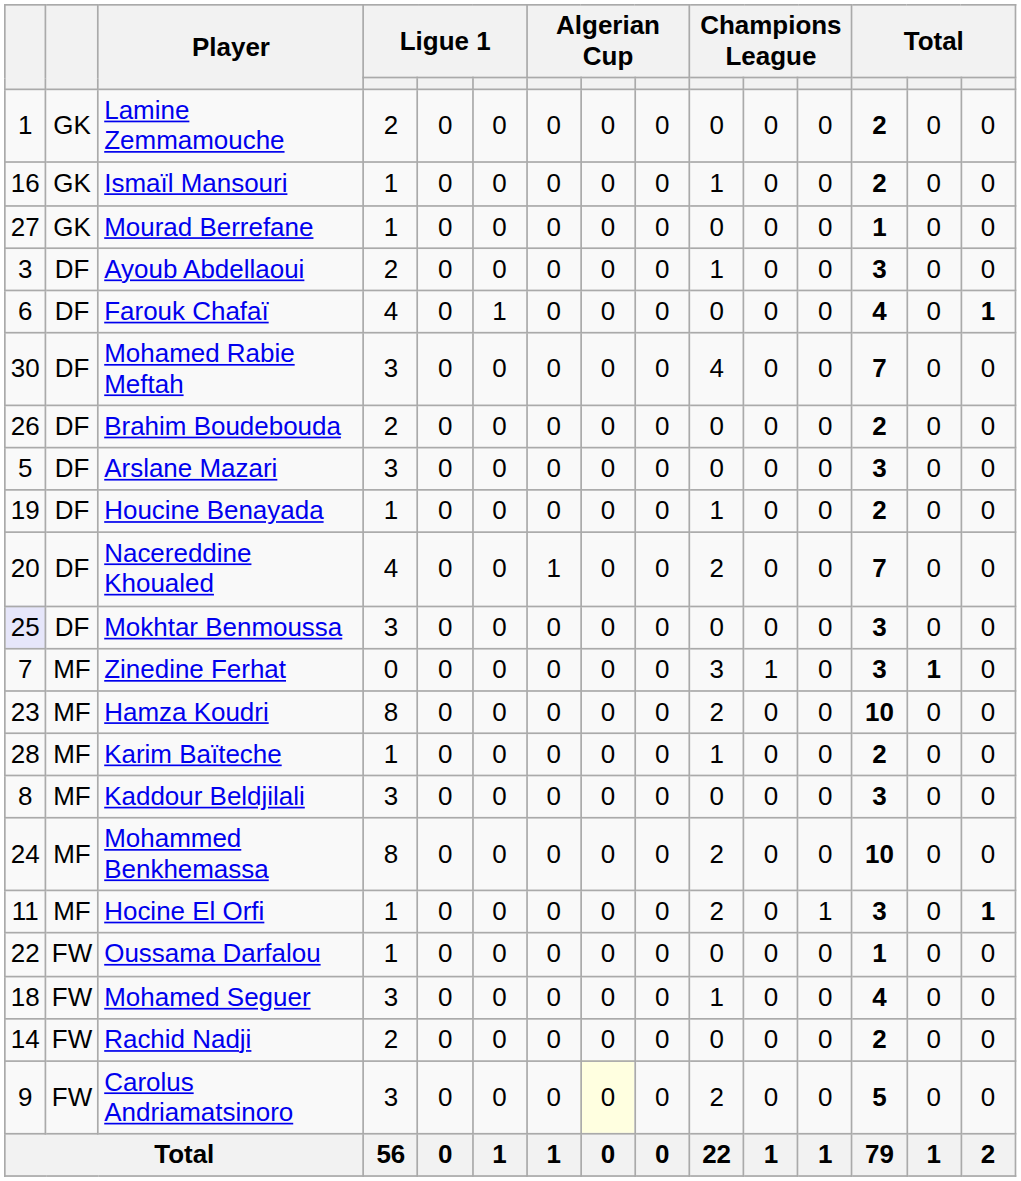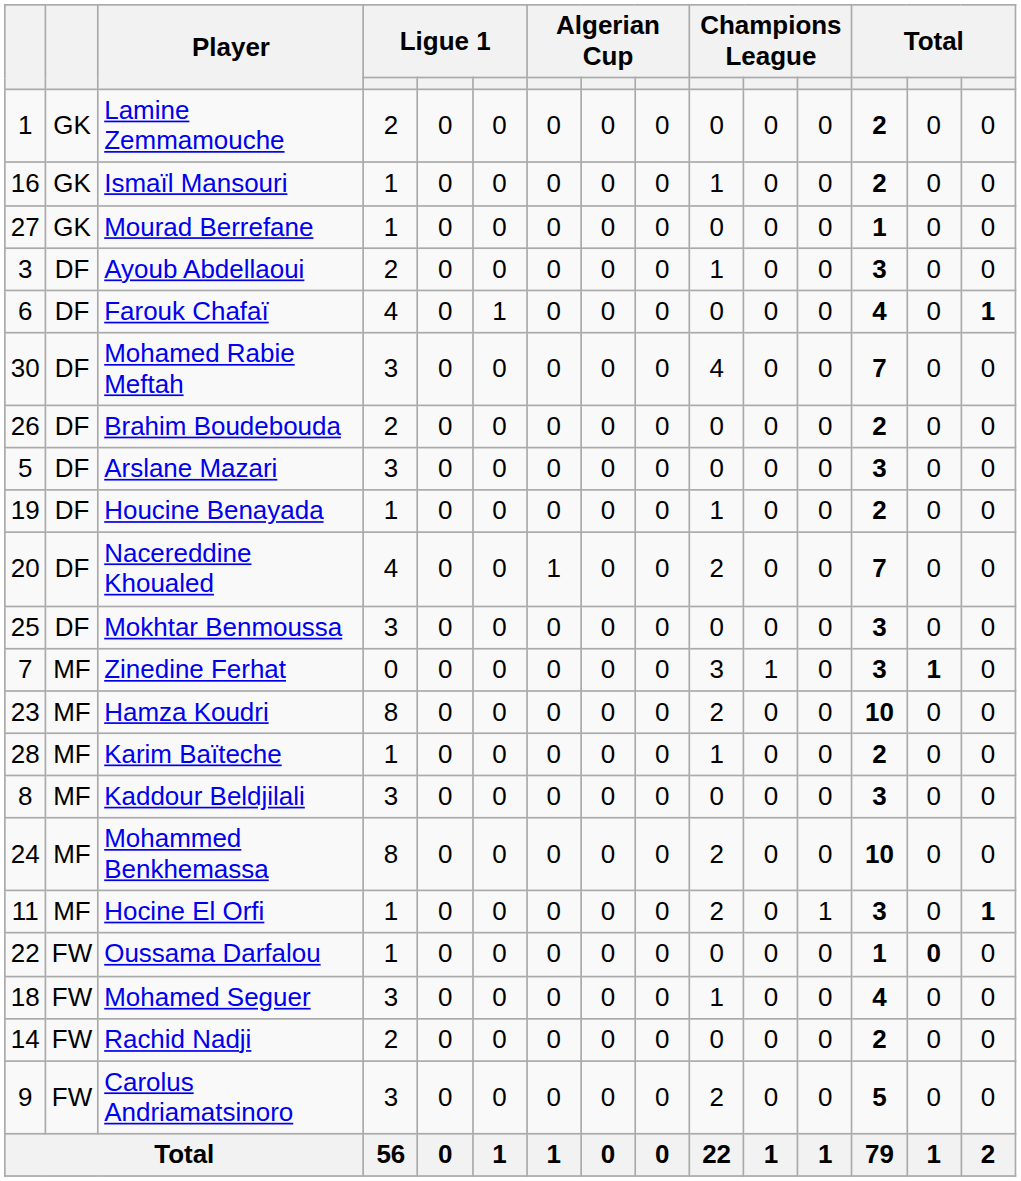(25, 626) lavender background -> (25, 626) no background
(934, 954) normal -> (934, 954) bold
(608, 1097) lightyellow background -> (608, 1097) no background
